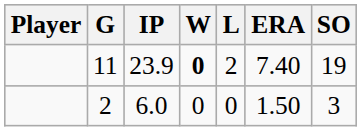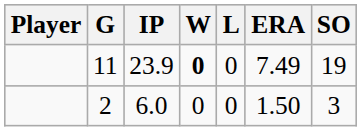(231, 65) 2 -> (231, 65) 0
(278, 65) 7.40 -> (278, 65) 7.49
